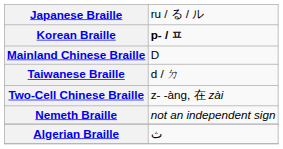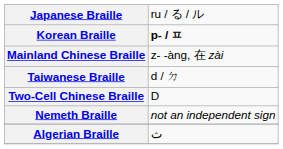(155, 55) D -> (187, 55) z- -àng, 在 zài
(187, 95) z- -àng, 在 zài -> (155, 96) D
